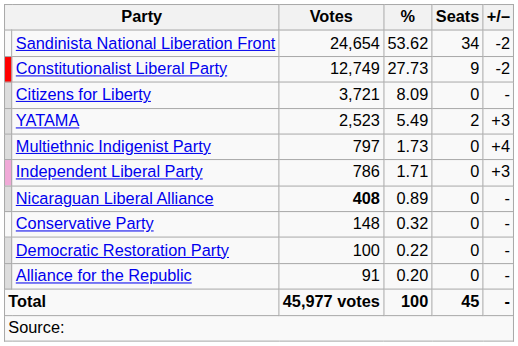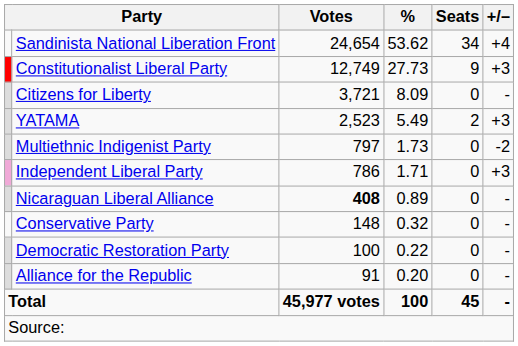(503, 43) -2 -> (501, 43) +4
(503, 69) -2 -> (501, 69) +3
(501, 146) +4 -> (503, 146) -2
